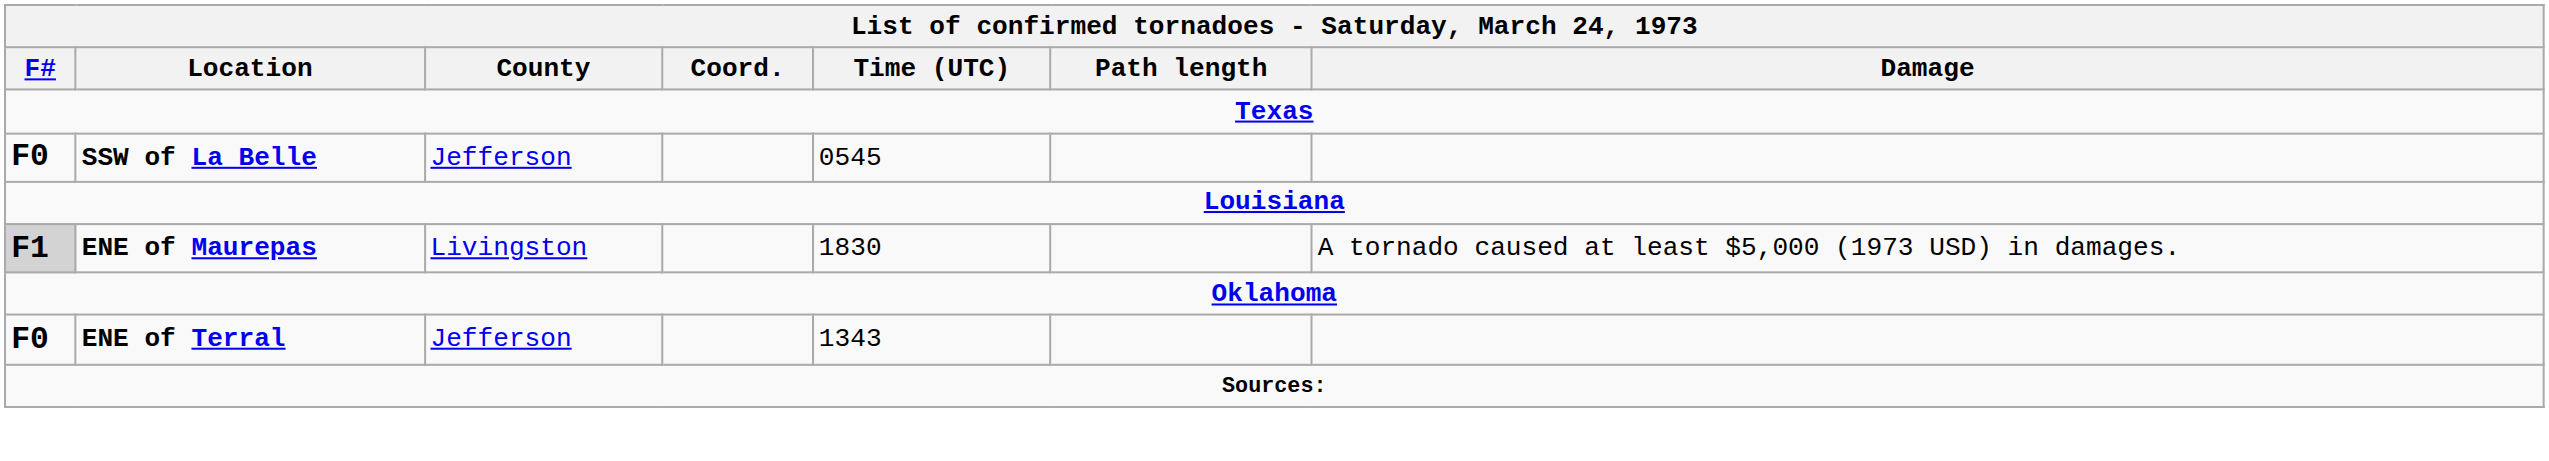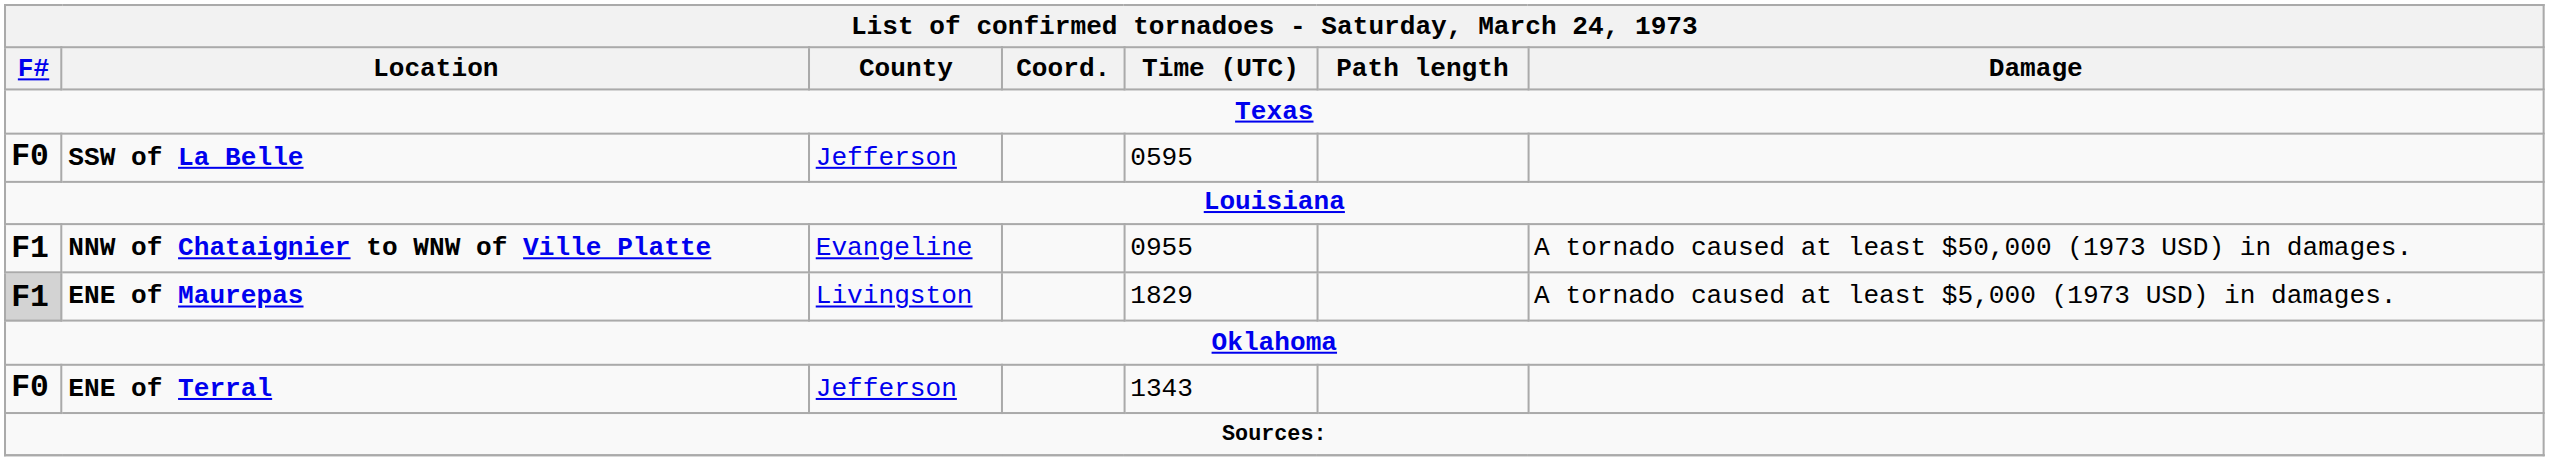(850, 157) 0545 -> (1162, 157) 0595
+ row: (390, 248)
(850, 248) 1830 -> (1162, 297) 1829
